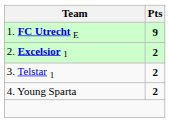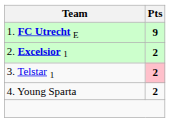(155, 72) no background -> (155, 72) pink background
